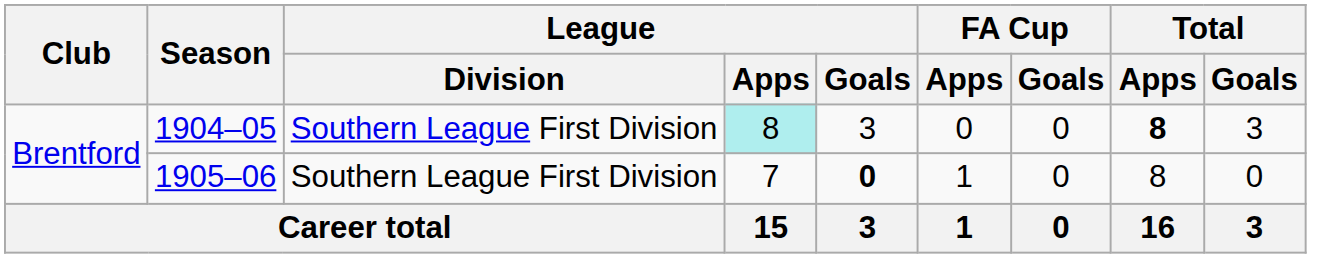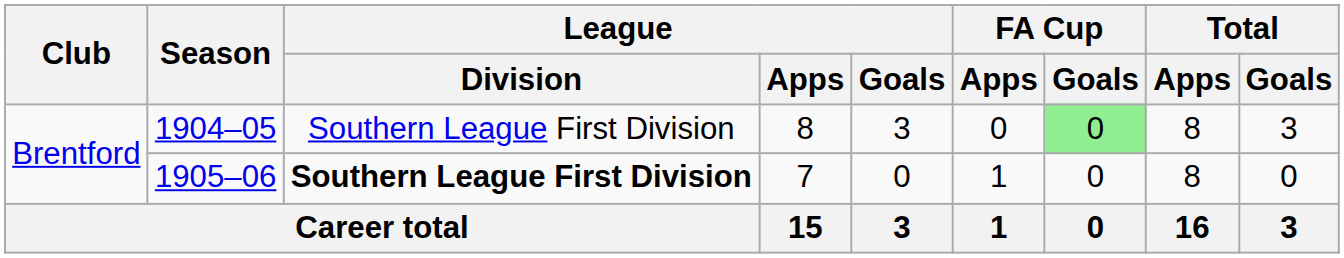(771, 128) paleturquoise background -> (805, 128) no background
(1061, 128) no background -> (1095, 128) lightgreen background
(1158, 128) bold -> (1192, 128) normal
(504, 177) normal -> (521, 177) bold
(868, 177) bold -> (902, 177) normal
